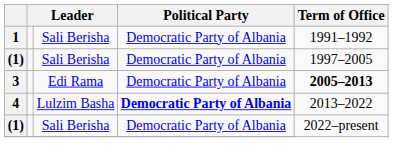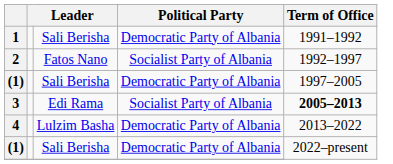+ row: (16, 59)
(206, 81) Democratic Party of Albania -> (201, 103) Socialist Party of Albania
(206, 103) bold -> (201, 125) normal
